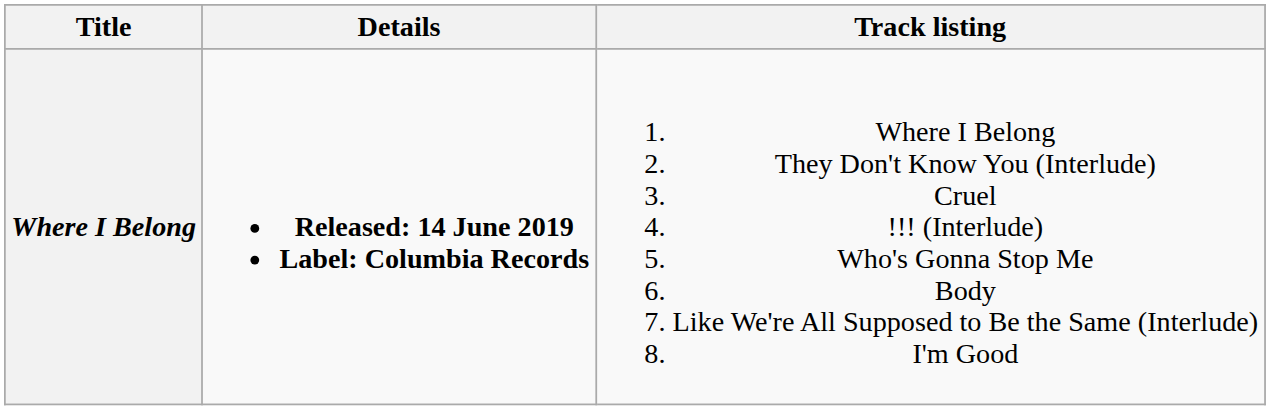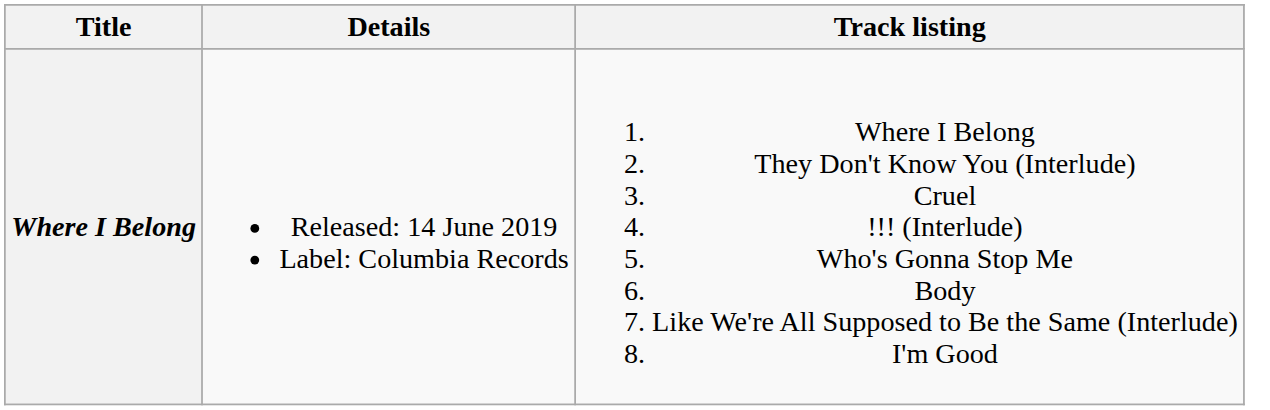(399, 243) bold -> (389, 243) normal
